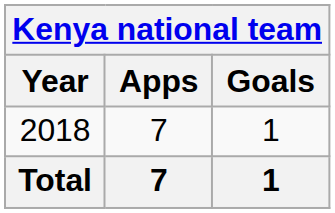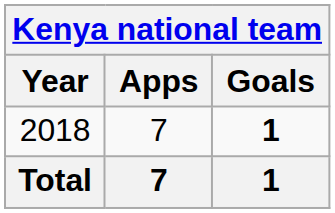(271, 130) normal -> (271, 130) bold
